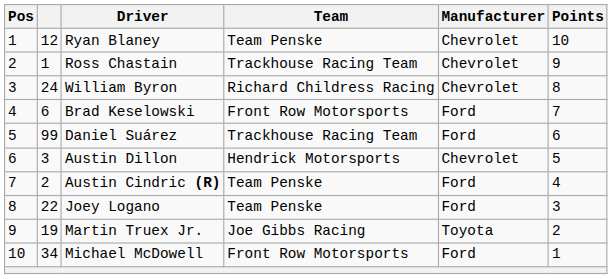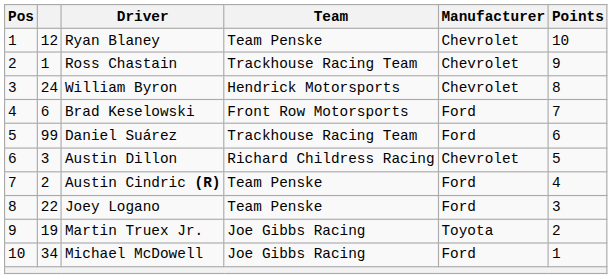(331, 88) Richard Childress Racing -> (314, 88) Hendrick Motorsports
(314, 159) Hendrick Motorsports -> (331, 159) Richard Childress Racing
(318, 255) Front Row Motorsports -> (296, 255) Joe Gibbs Racing
